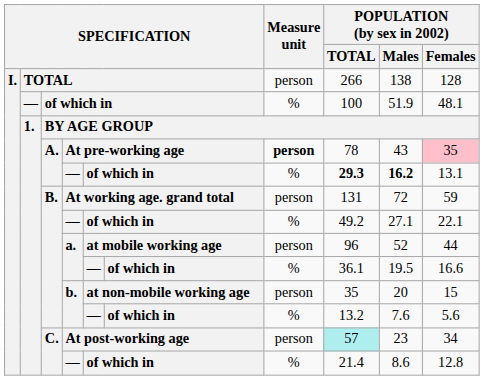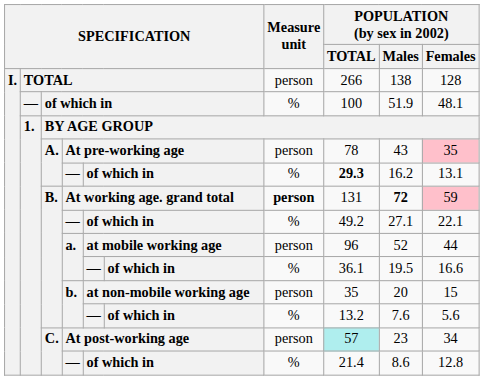(294, 150) bold -> (294, 150) normal
(401, 174) bold -> (401, 174) normal
(294, 197) normal -> (294, 197) bold
(401, 197) normal -> (401, 197) bold
(451, 197) no background -> (451, 197) pink background
